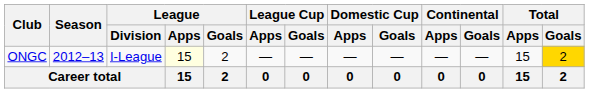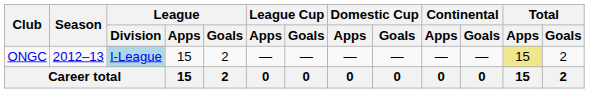(136, 56) no background -> (136, 56) lightblue background
(184, 56) lightyellow background -> (184, 56) no background
(523, 56) no background -> (523, 56) khaki background
(563, 56) gold background -> (563, 56) no background
